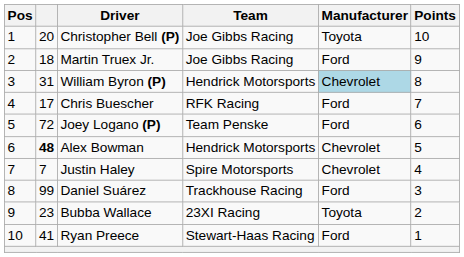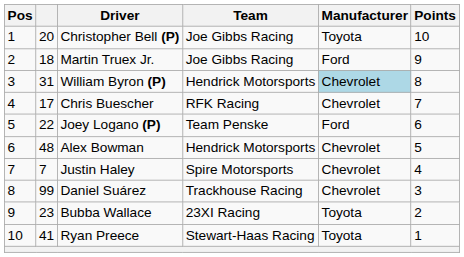(336, 103) Ford -> (351, 103) Chevrolet
(46, 124) 72 -> (46, 124) 22
(46, 146) bold -> (46, 146) normal
(336, 190) Ford -> (351, 190) Chevrolet
(336, 234) Ford -> (342, 234) Toyota
